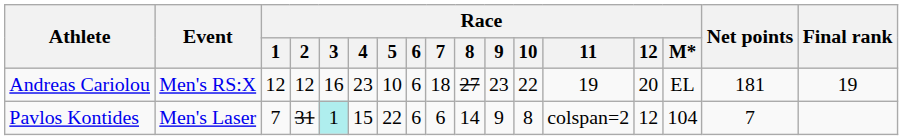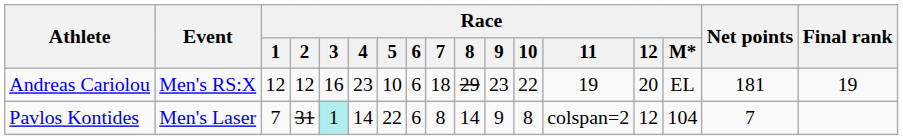(470, 85) 27 -> (470, 85) 29
(363, 117) 15 -> (363, 117) 14
(441, 117) 6 -> (441, 117) 8
